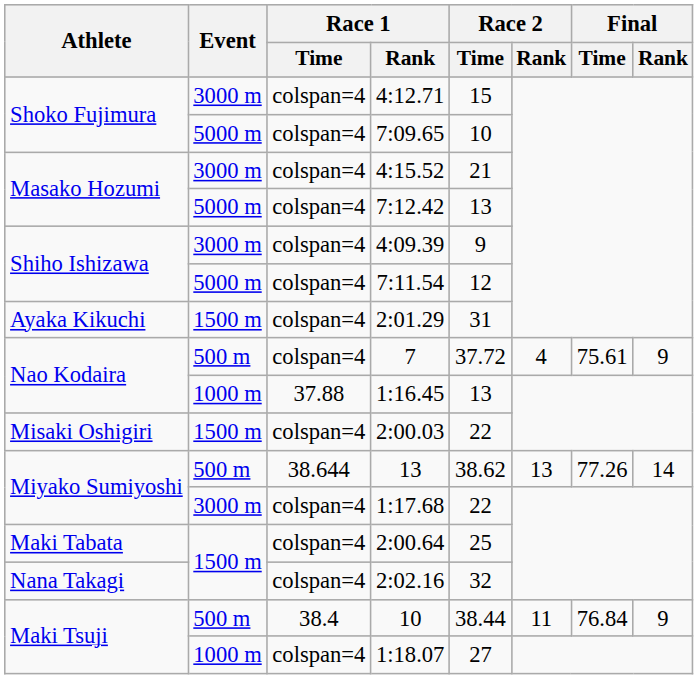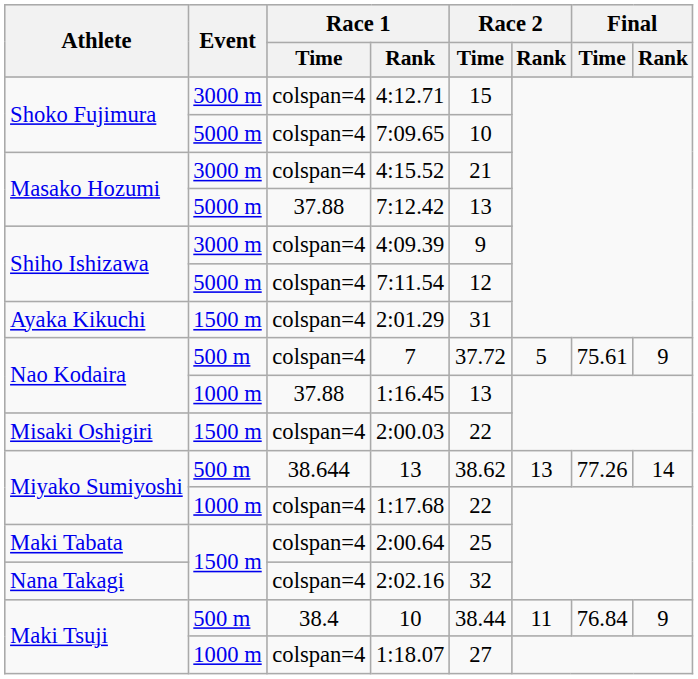(319, 207) colspan=4 -> (319, 207) 37.88
(541, 357) 4 -> (541, 357) 5
(228, 506) 3000 m -> (228, 506) 1000 m
